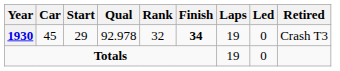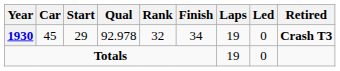(196, 35) bold -> (196, 35) normal
(304, 35) normal -> (306, 35) bold
